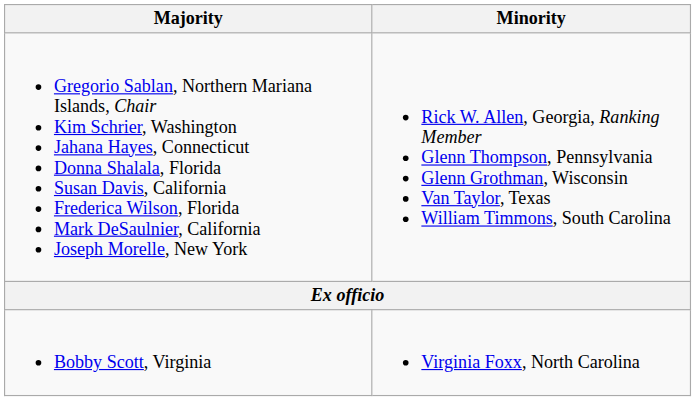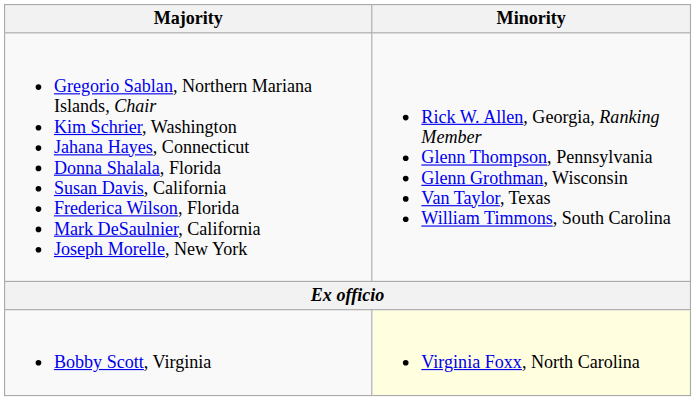(531, 363) no background -> (531, 363) lightyellow background
